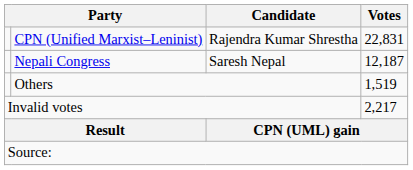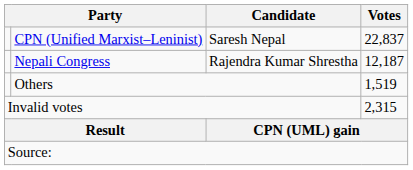(283, 38) Rajendra Kumar Shrestha -> (247, 38) Saresh Nepal
(384, 38) 22,831 -> (384, 38) 22,837
(247, 61) Saresh Nepal -> (283, 61) Rajendra Kumar Shrestha
(381, 107) 2,217 -> (381, 107) 2,315
